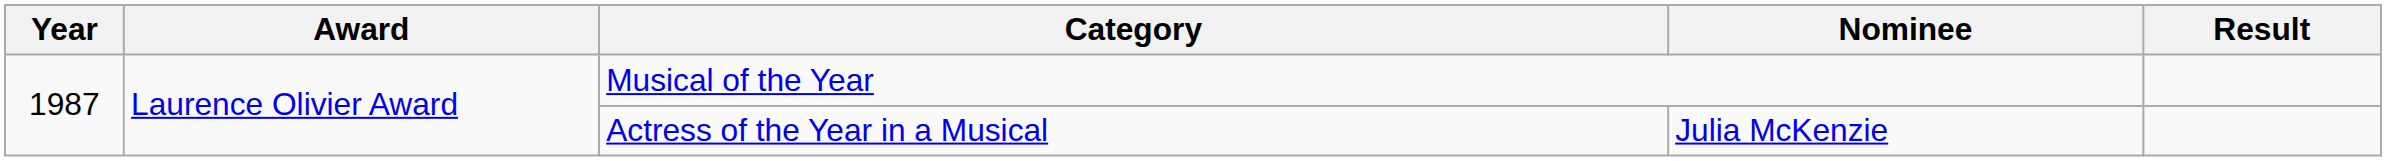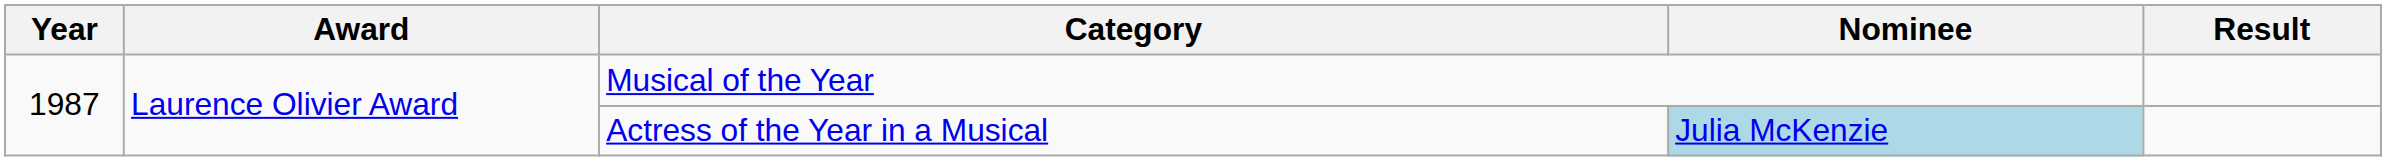(1782, 130) no background -> (1782, 130) lightblue background
